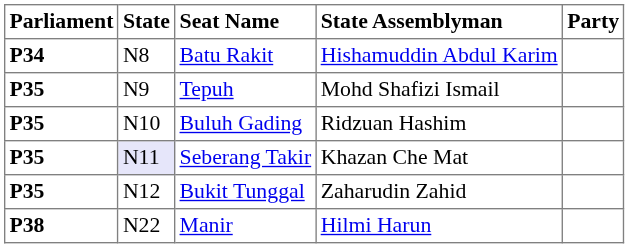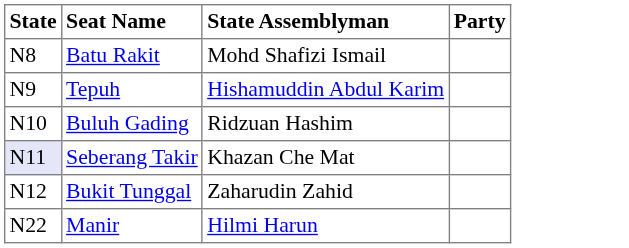- column: (61, 21)
(439, 55) Hishamuddin Abdul Karim -> (297, 55) Mohd Shafizi Ismail
(410, 89) Mohd Shafizi Ismail -> (326, 89) Hishamuddin Abdul Karim
